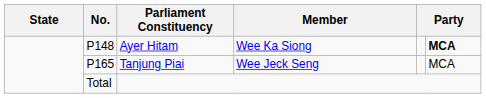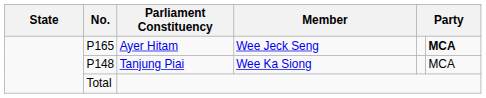(100, 45) P148 -> (100, 45) P165
(274, 45) Wee Ka Siong -> (277, 45) Wee Jeck Seng
(100, 64) P165 -> (100, 64) P148
(277, 64) Wee Jeck Seng -> (274, 64) Wee Ka Siong
